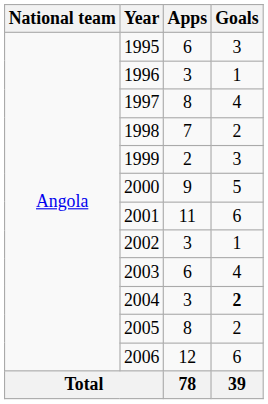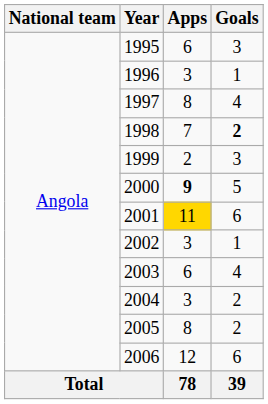(237, 131) normal -> (237, 131) bold
(187, 187) normal -> (187, 187) bold
(187, 215) no background -> (187, 215) gold background
(237, 300) bold -> (237, 300) normal
